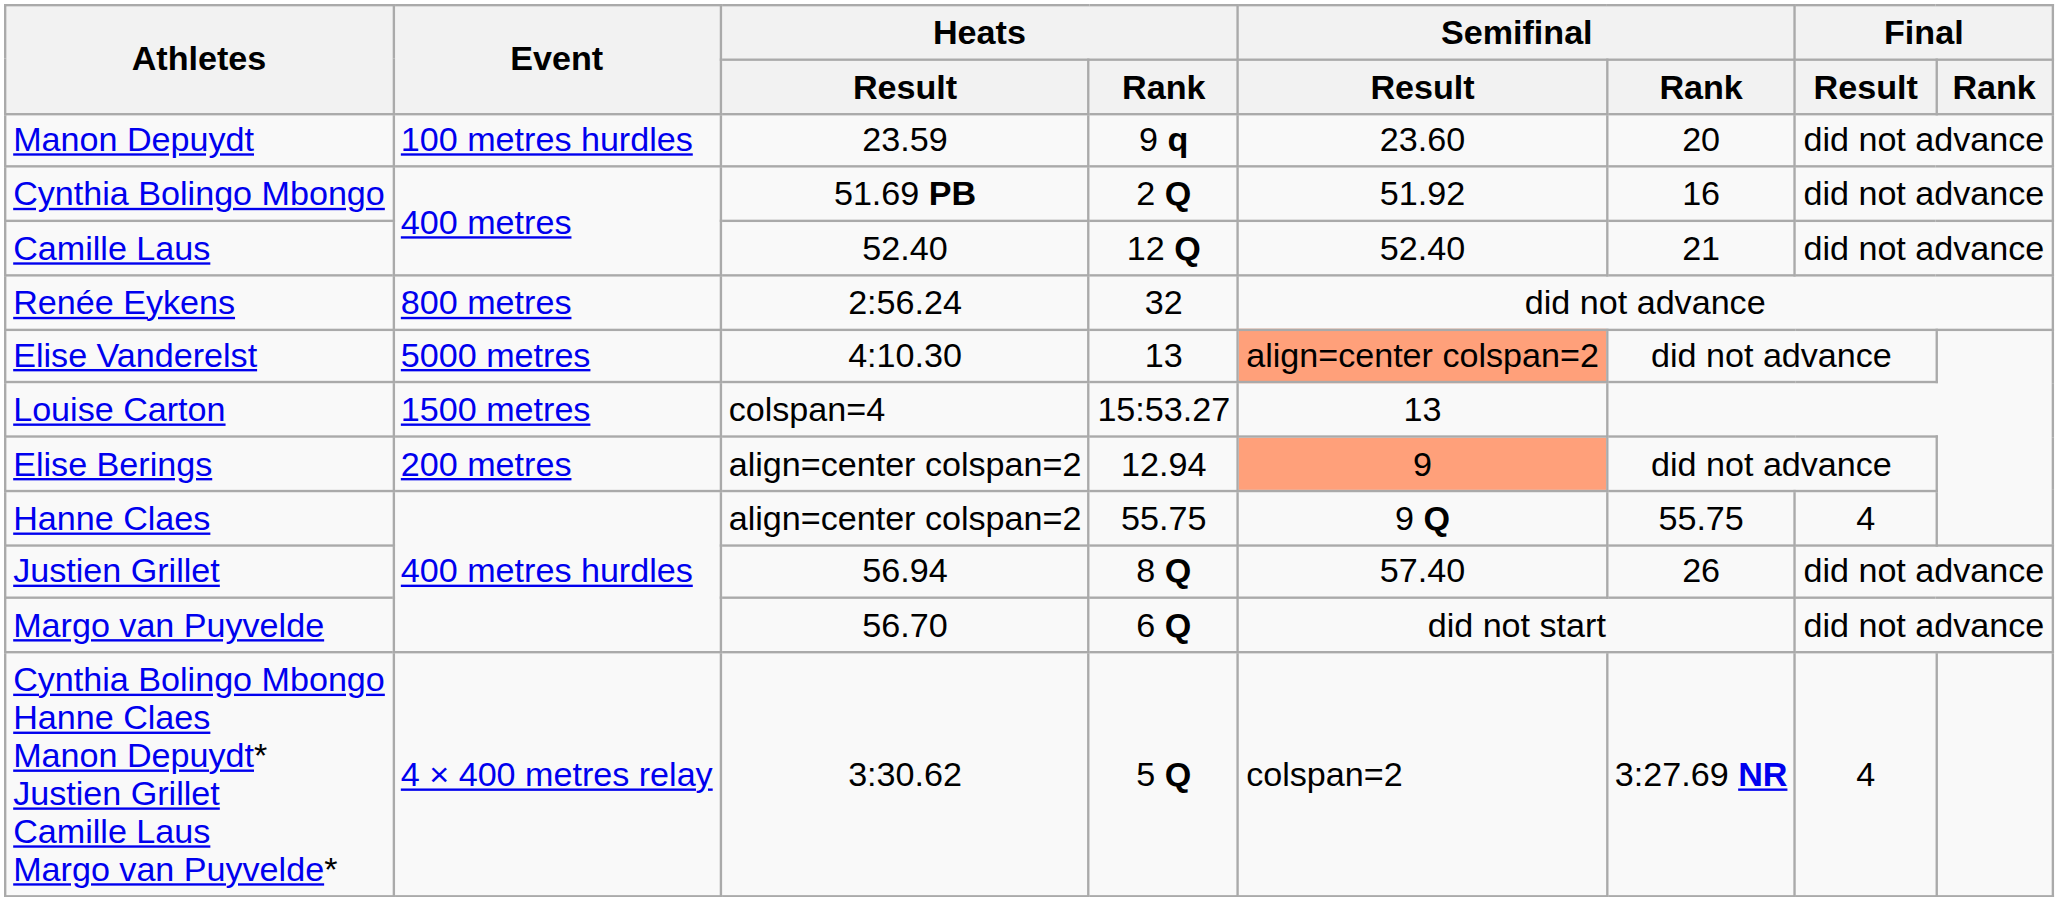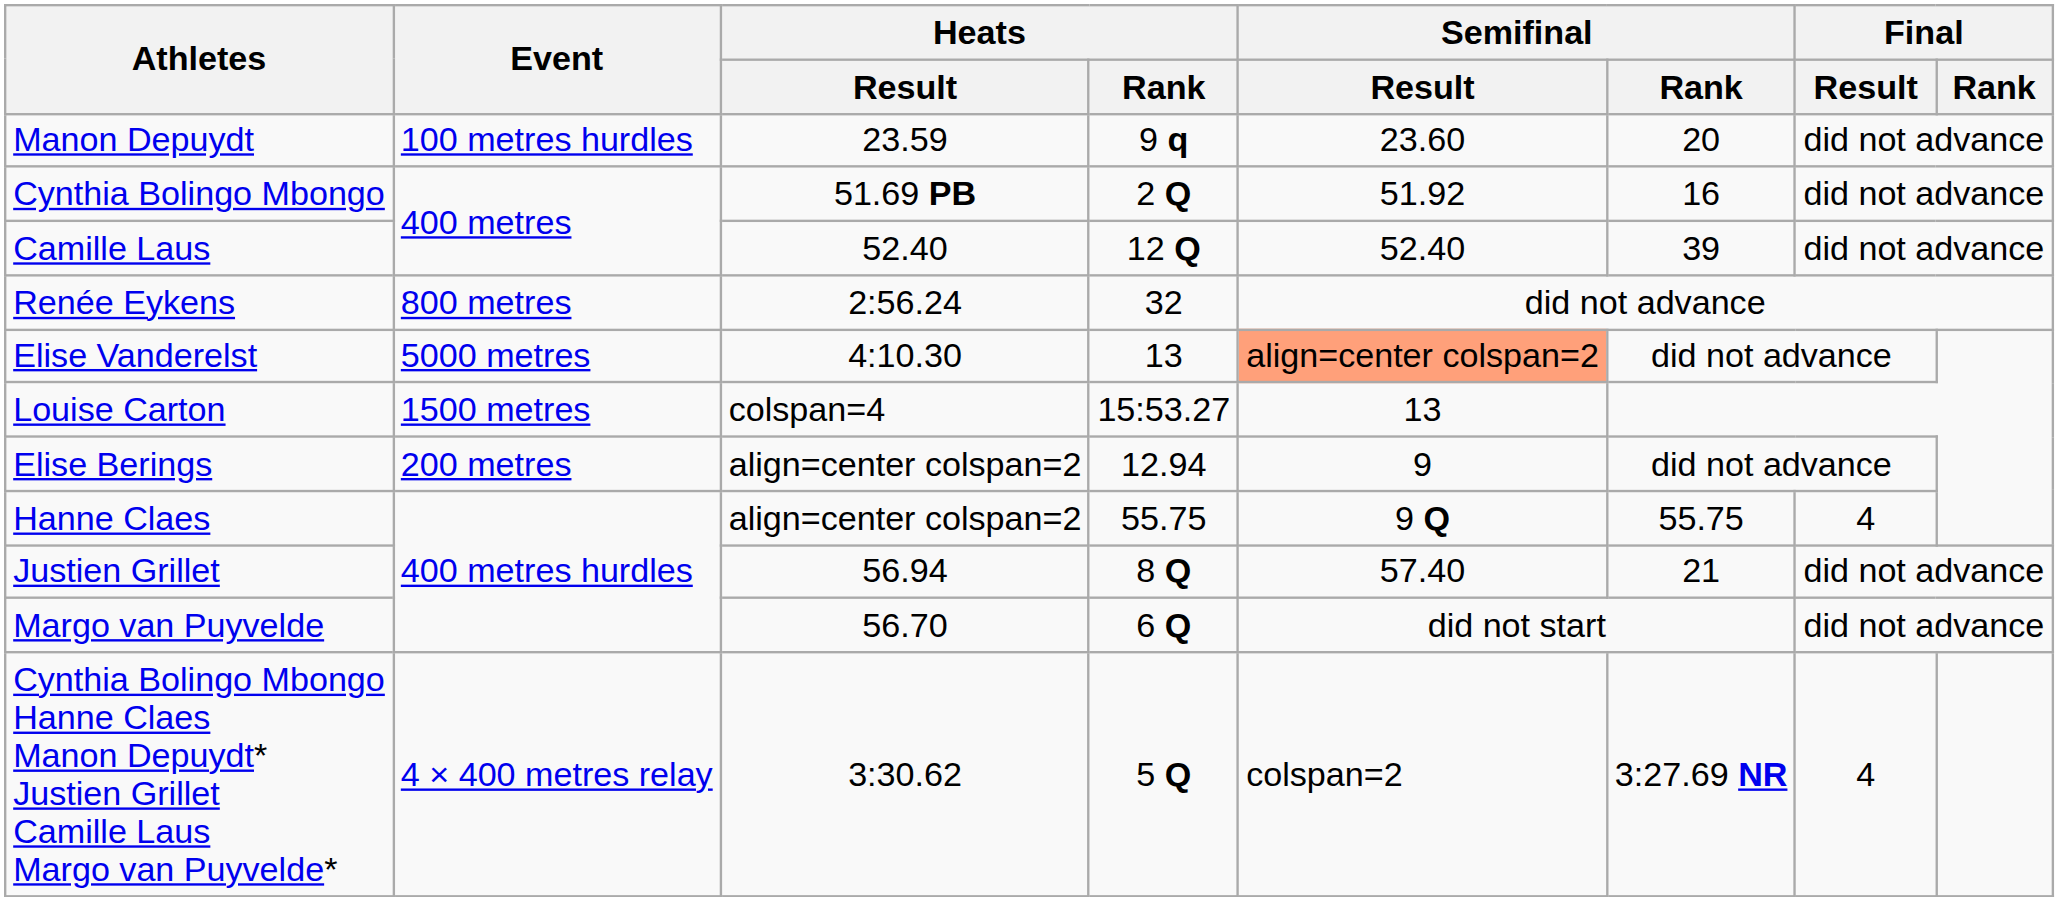(1701, 248) 21 -> (1701, 248) 39
(1423, 464) lightsalmon background -> (1423, 464) no background
(1701, 572) 26 -> (1701, 572) 21
